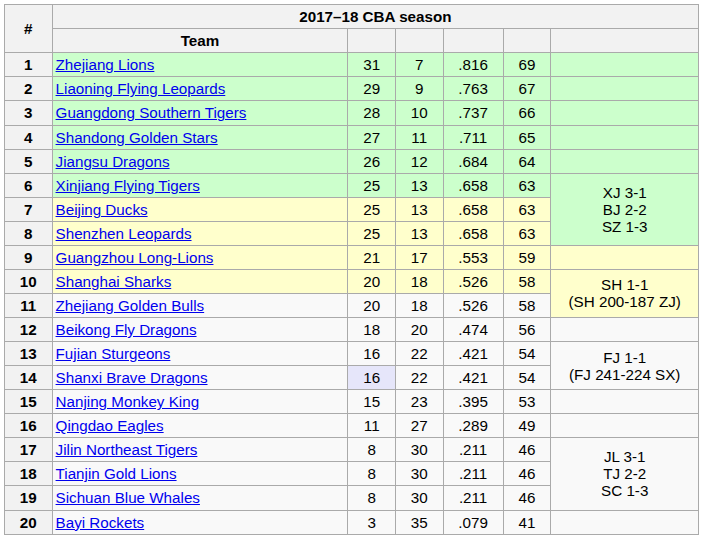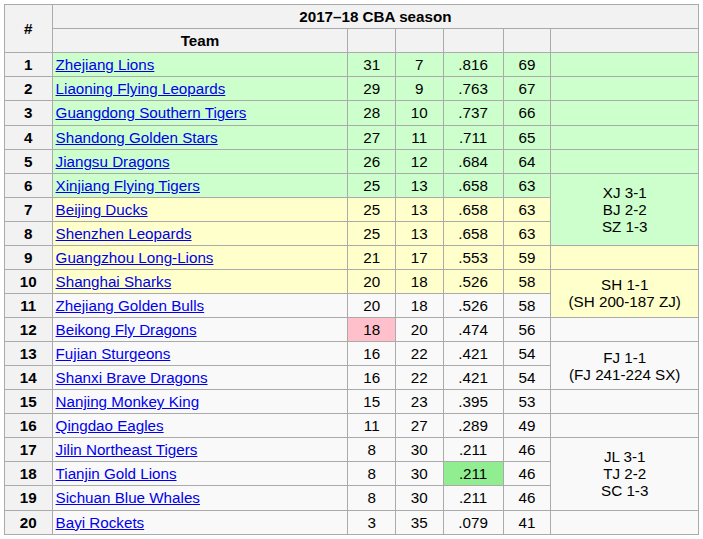(372, 330) no background -> (372, 330) pink background
(372, 378) lavender background -> (372, 378) no background
(473, 474) no background -> (473, 474) lightgreen background
